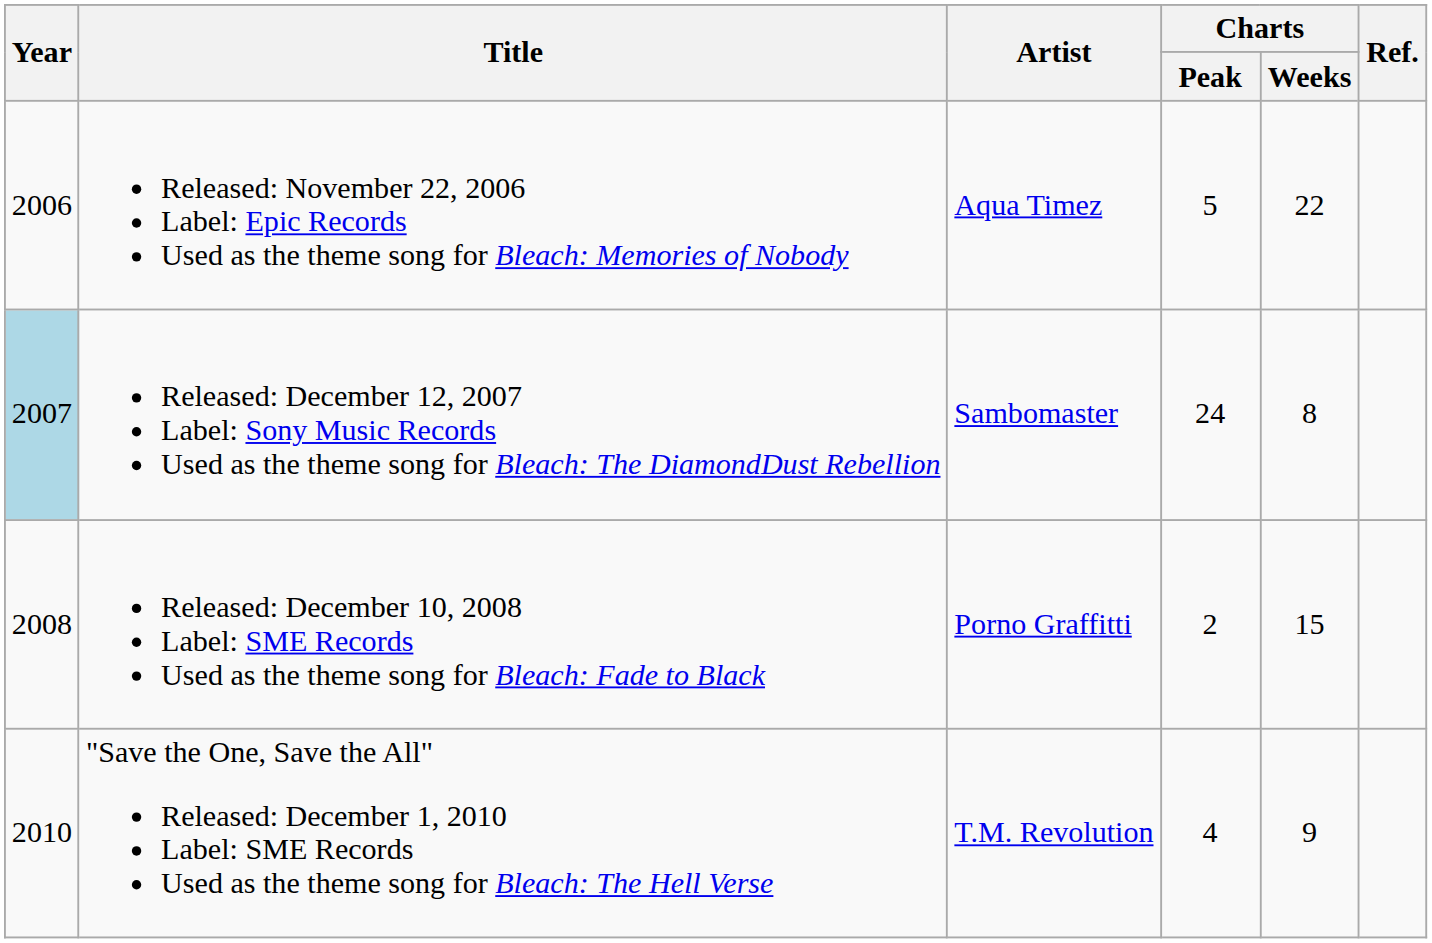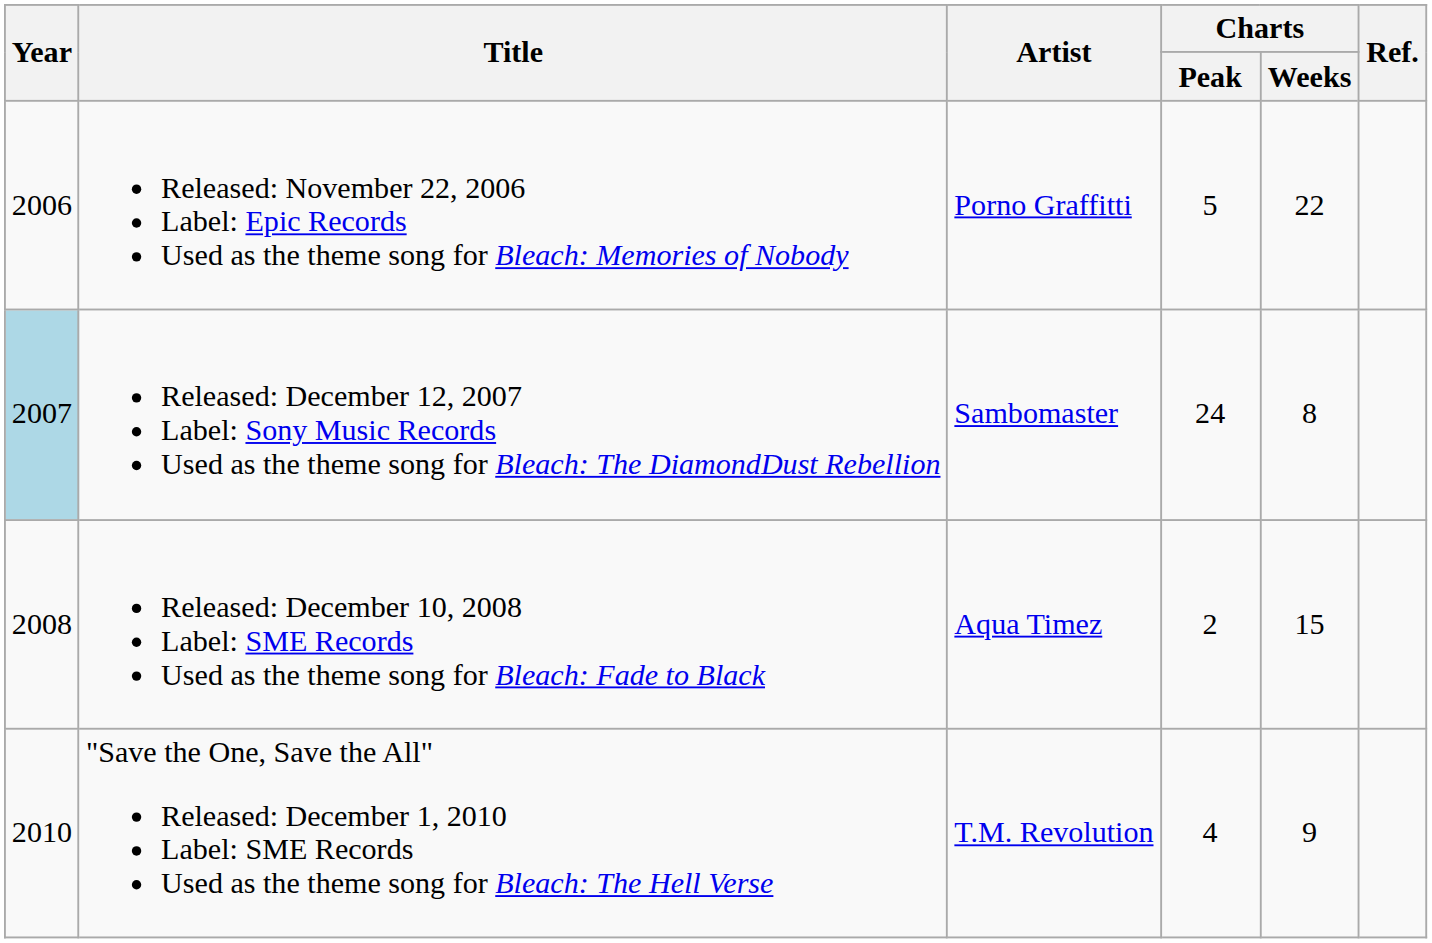(1028, 204) Aqua Timez -> (1043, 204) Porno Graffitti
(1043, 623) Porno Graffitti -> (1028, 623) Aqua Timez
